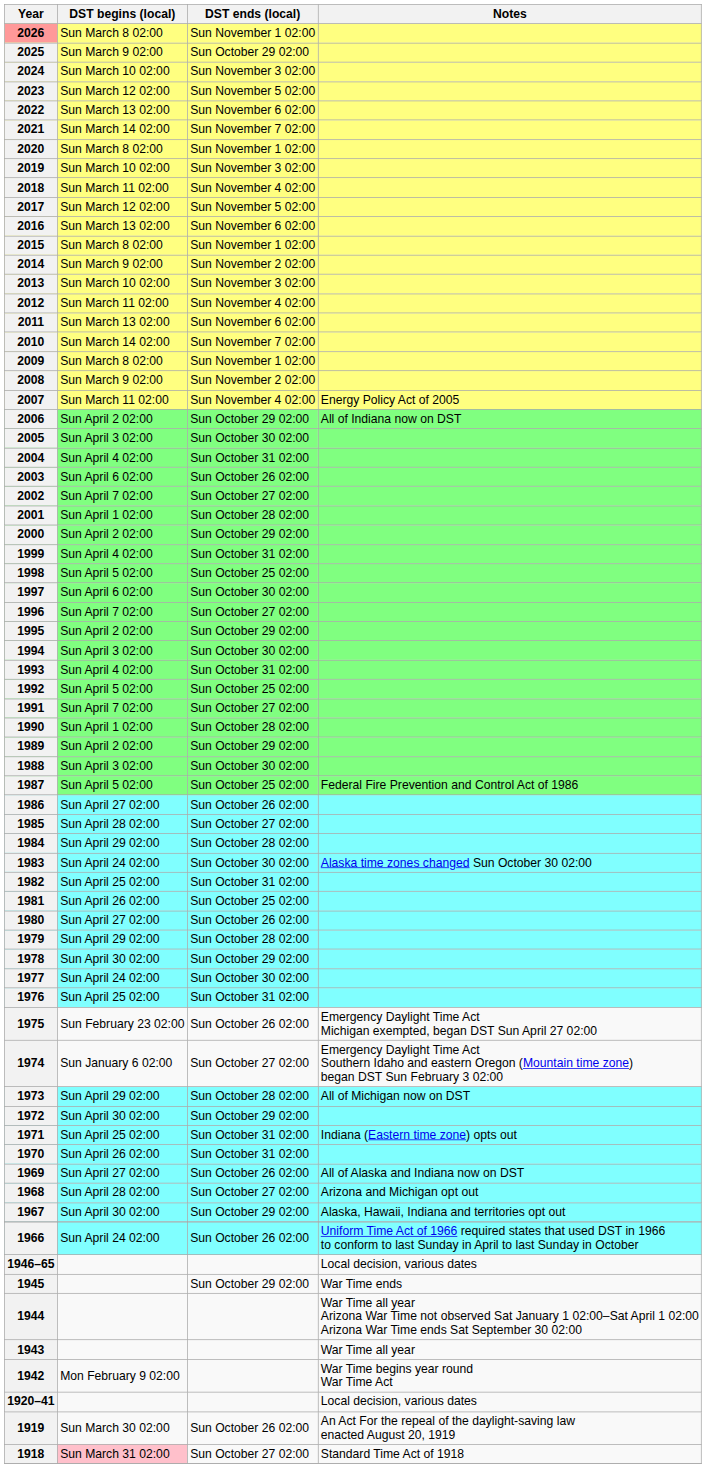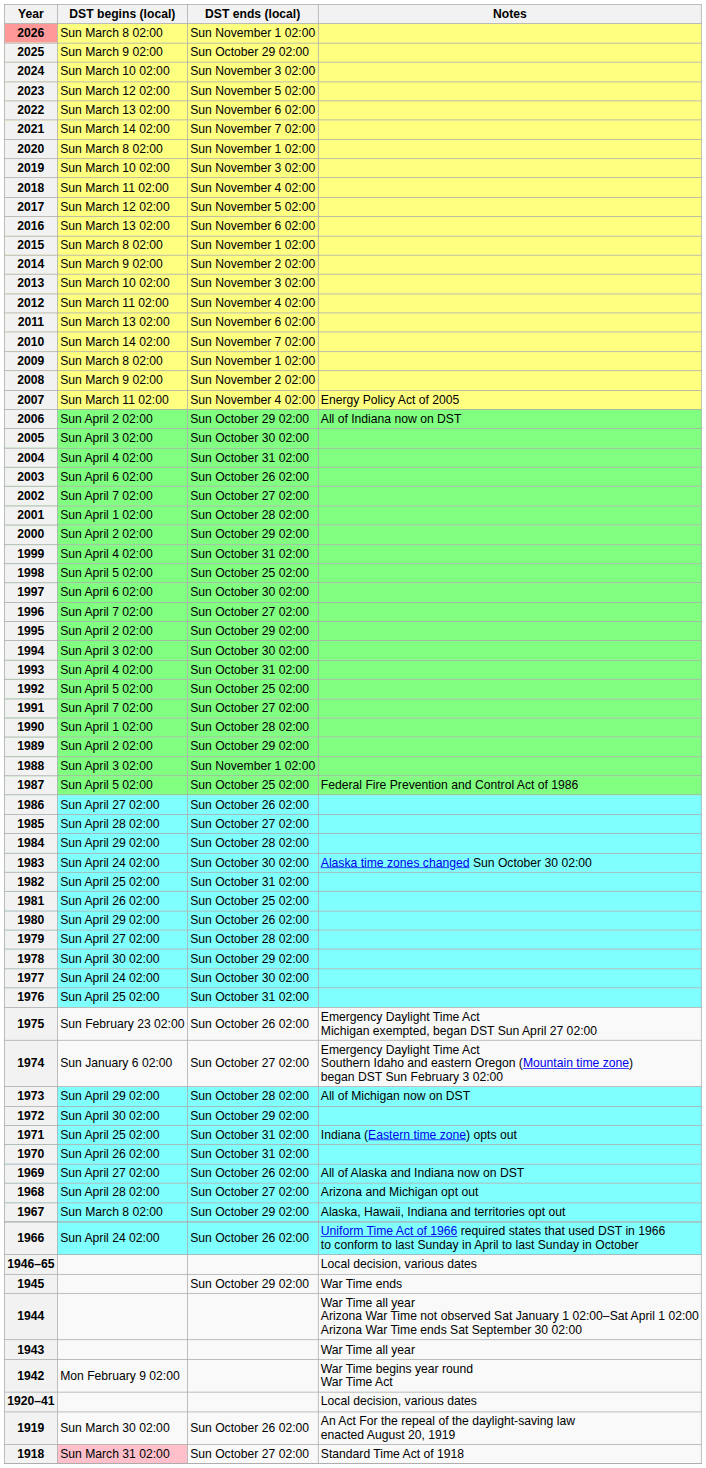(250, 766) Sun October 30 02:00 -> (253, 766) Sun November 1 02:00
(110, 920) Sun April 27 02:00 -> (110, 920) Sun April 29 02:00
(110, 939) Sun April 29 02:00 -> (110, 939) Sun April 27 02:00
(110, 1212) Sun April 30 02:00 -> (112, 1212) Sun March 8 02:00
